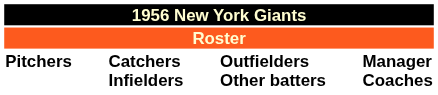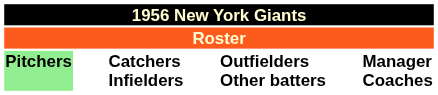(39, 61) no background -> (39, 61) lightgreen background
